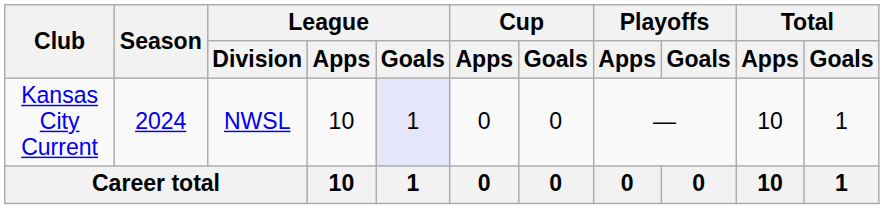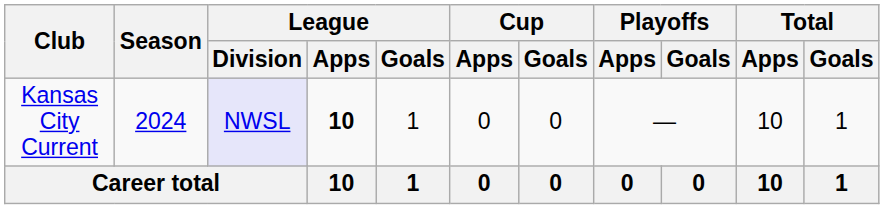(257, 121) no background -> (257, 121) lavender background
(341, 121) normal -> (341, 121) bold
(413, 121) lavender background -> (413, 121) no background
